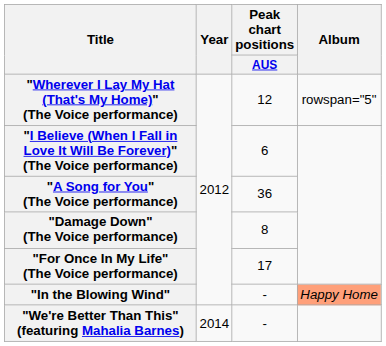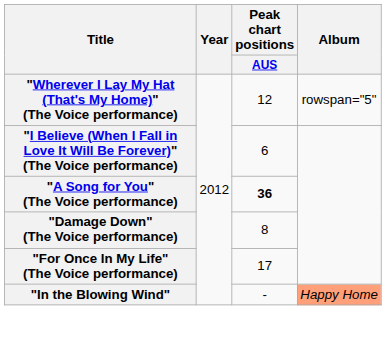(265, 194) normal -> (265, 194) bold
- row: (100, 323)
